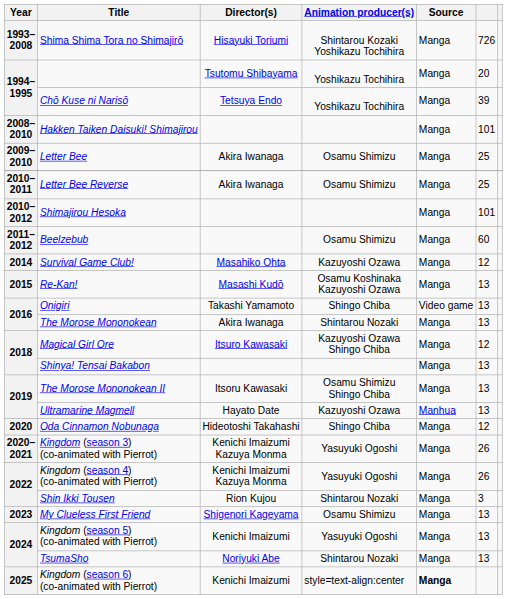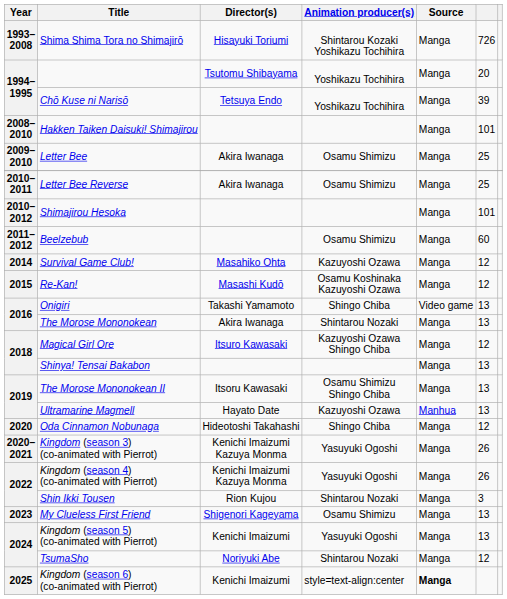(484, 284) 13 -> (484, 284) 12
(484, 558) 13 -> (484, 558) 12
